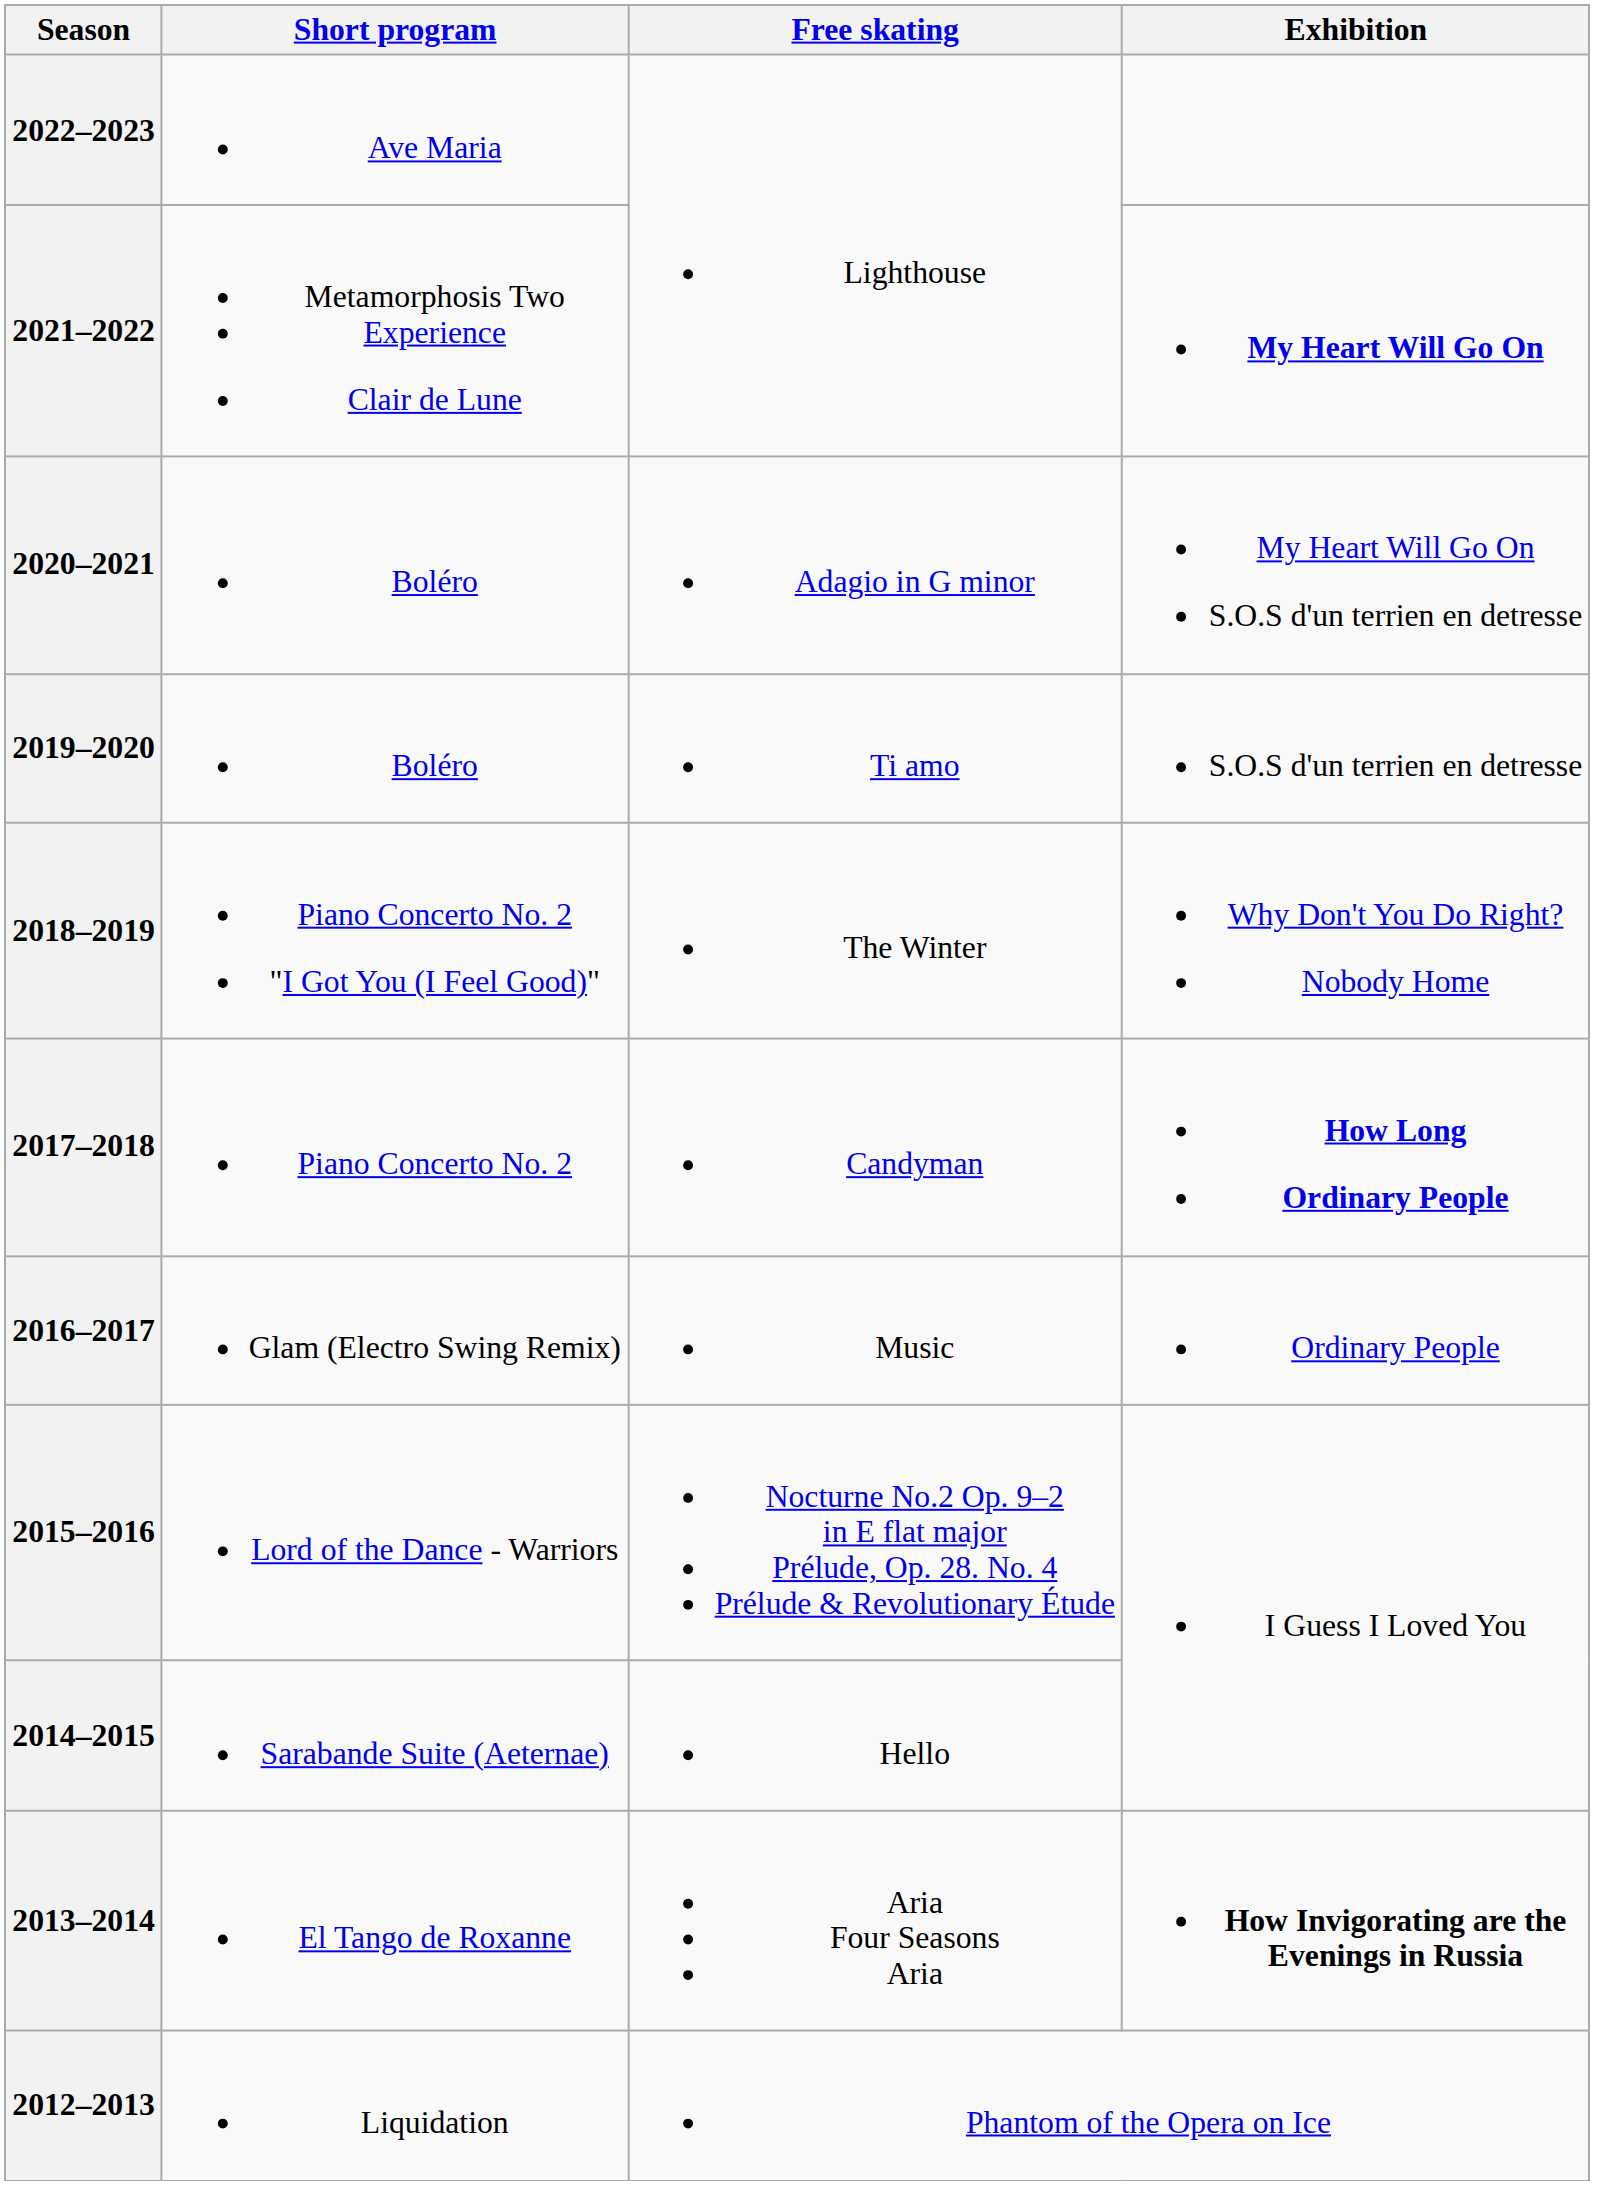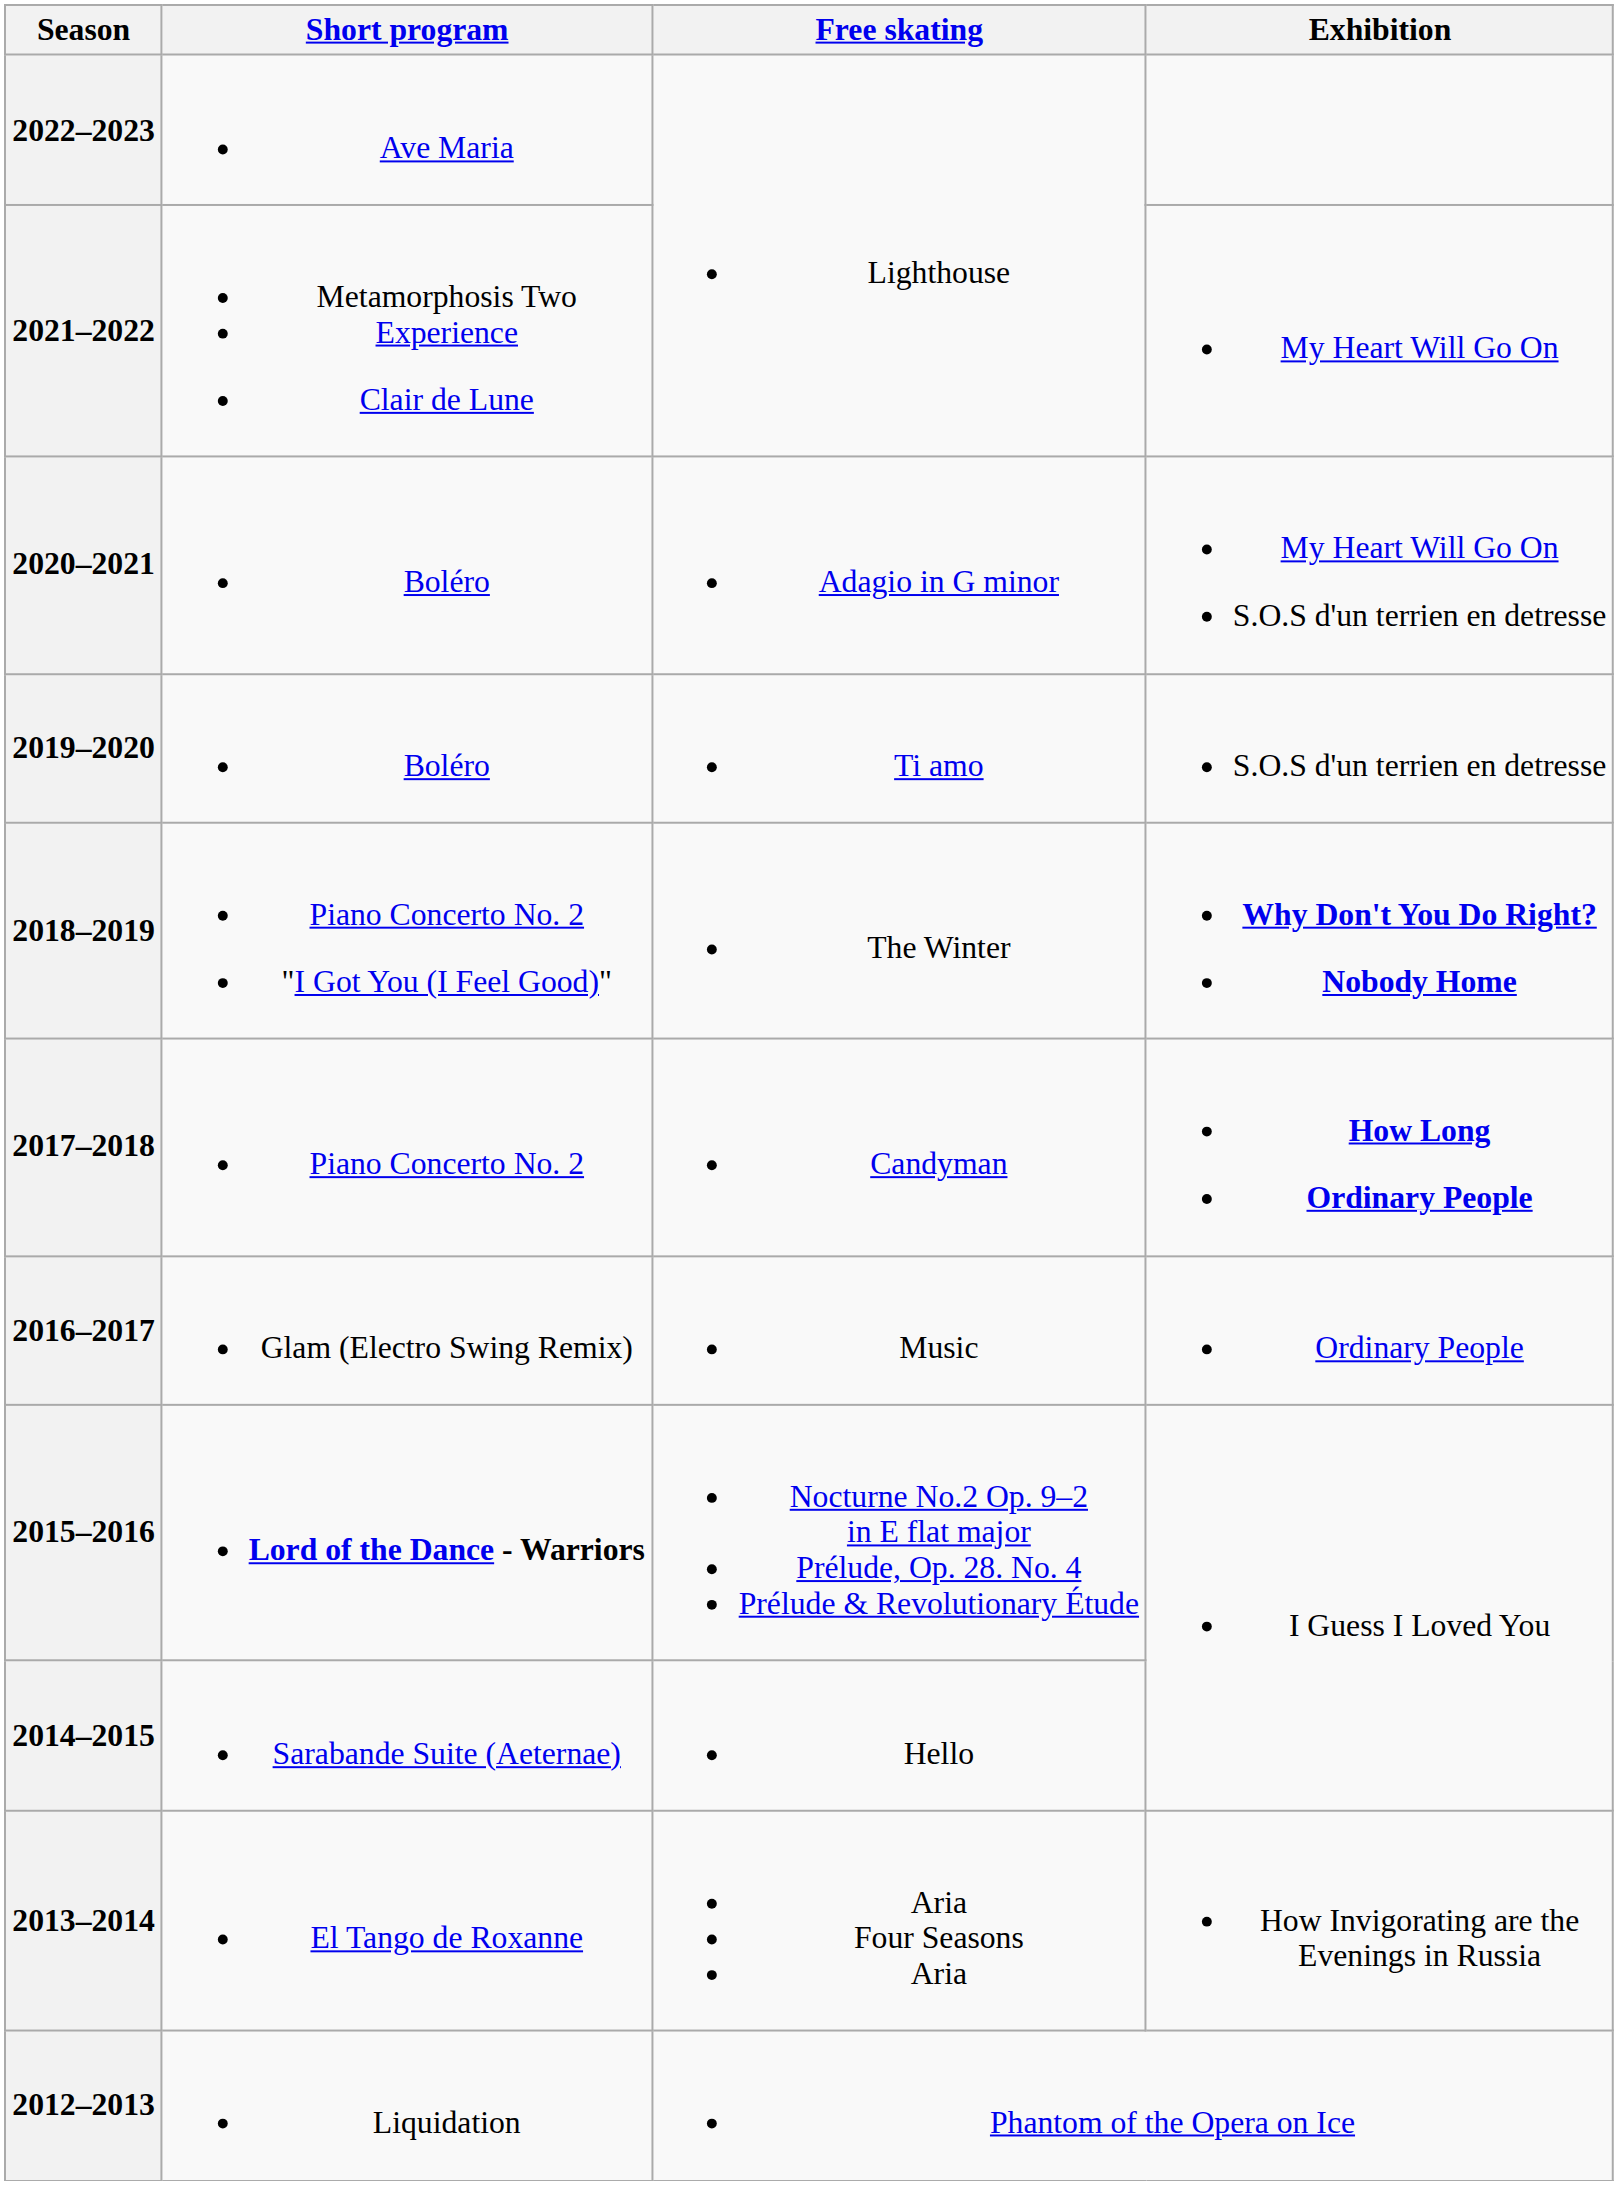(1356, 348) bold -> (1380, 348) normal
(1356, 949) normal -> (1380, 949) bold
(395, 1551) normal -> (407, 1551) bold
(1356, 1938) bold -> (1380, 1938) normal
